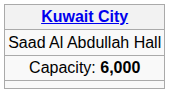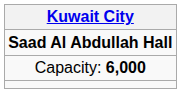(85, 42) normal -> (90, 42) bold
